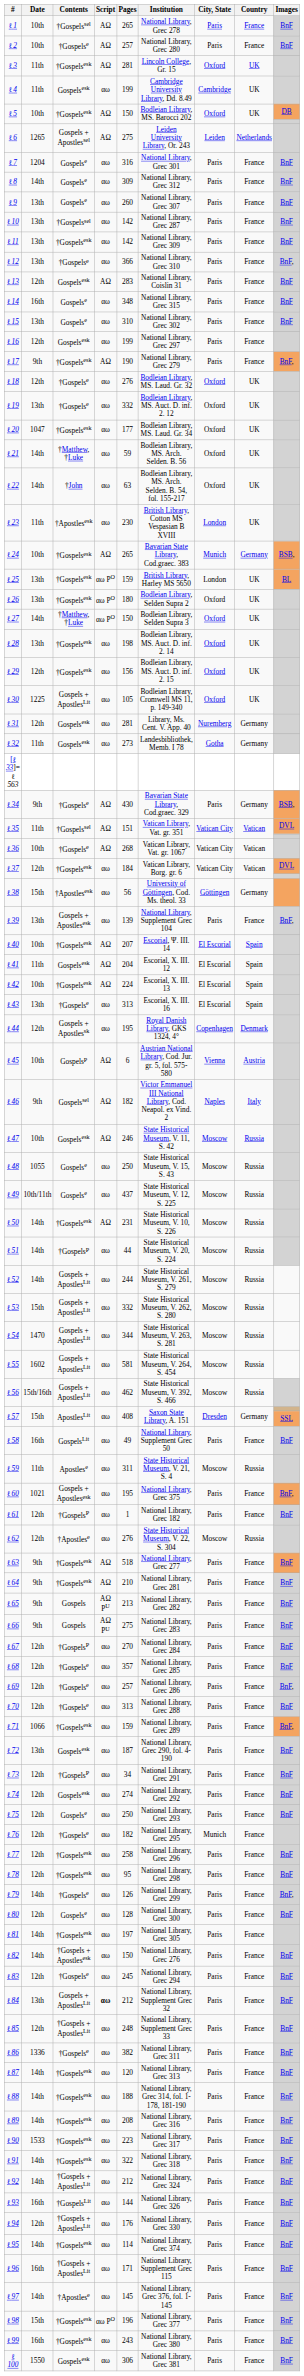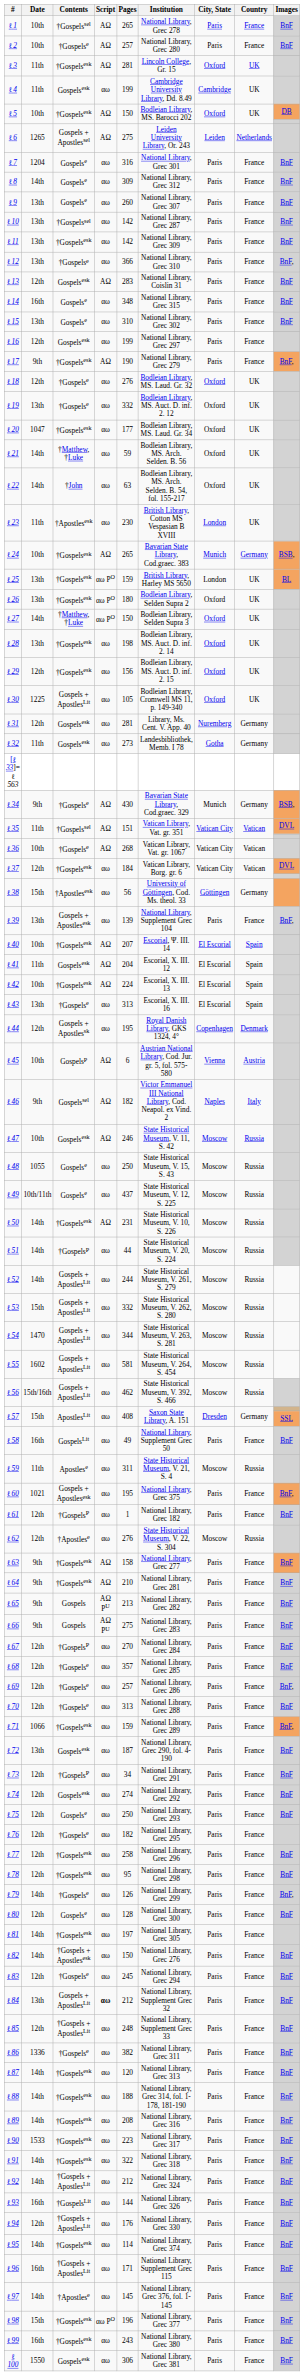(215, 804) Paris -> (215, 804) Munich
(128, 1563) 518 -> (128, 1563) 158
(215, 1834) Munich -> (215, 1834) Paris
